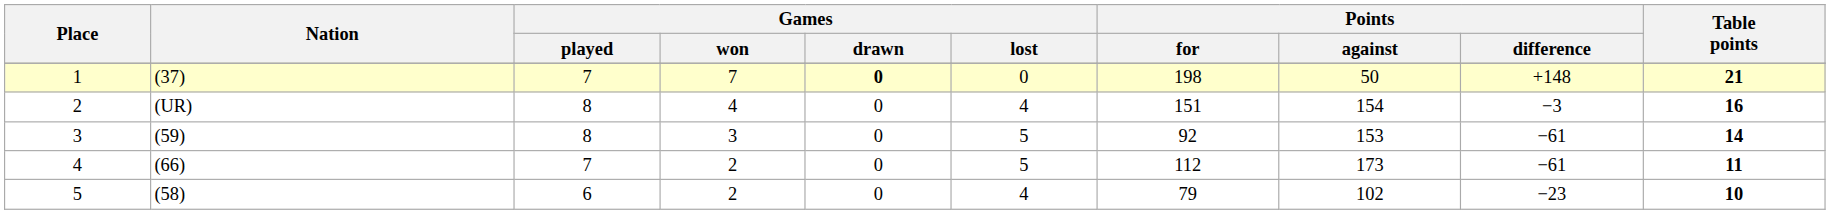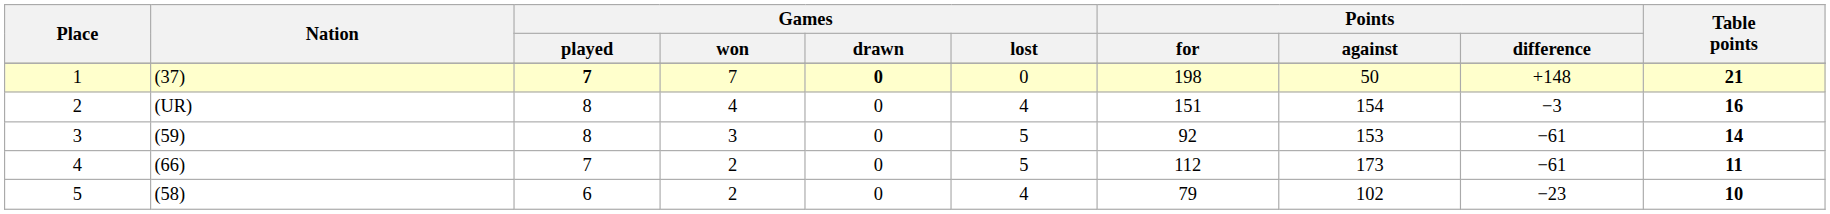(587, 77) normal -> (587, 77) bold
